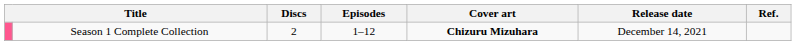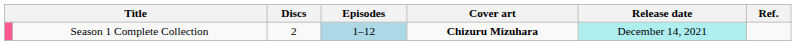(364, 31) no background -> (364, 31) lightblue background
(662, 31) no background -> (662, 31) paleturquoise background
